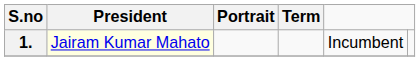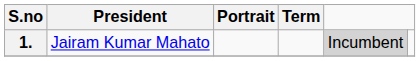(130, 42) lightyellow background -> (130, 42) no background
(366, 42) no background -> (366, 42) lightgrey background
